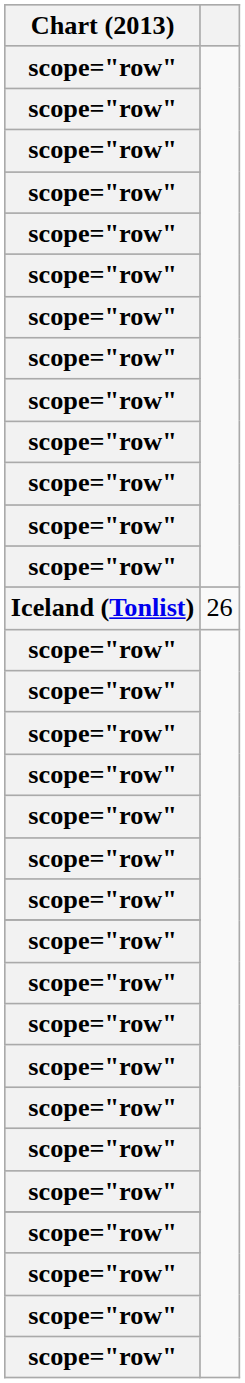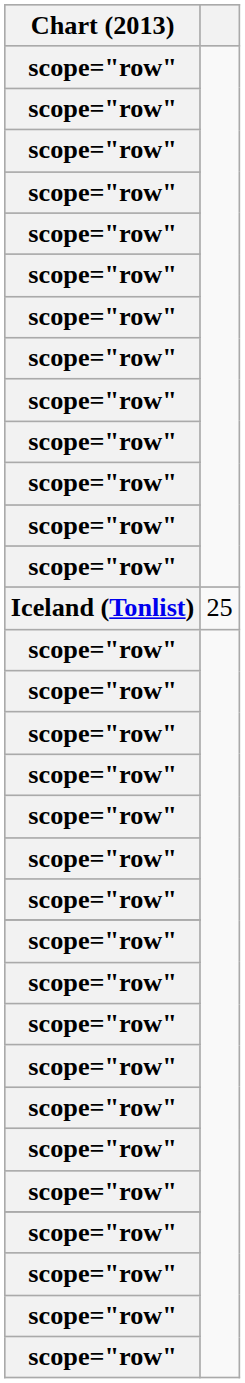(220, 607) 26 -> (220, 607) 25
